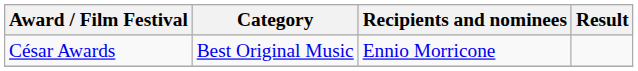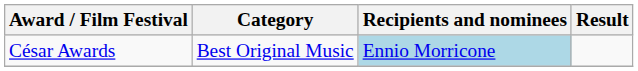(429, 50) no background -> (429, 50) lightblue background
